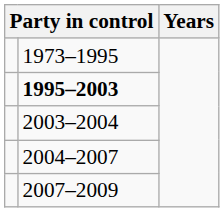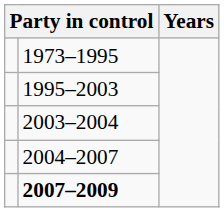(71, 88) bold -> (71, 88) normal
(71, 190) normal -> (71, 190) bold
